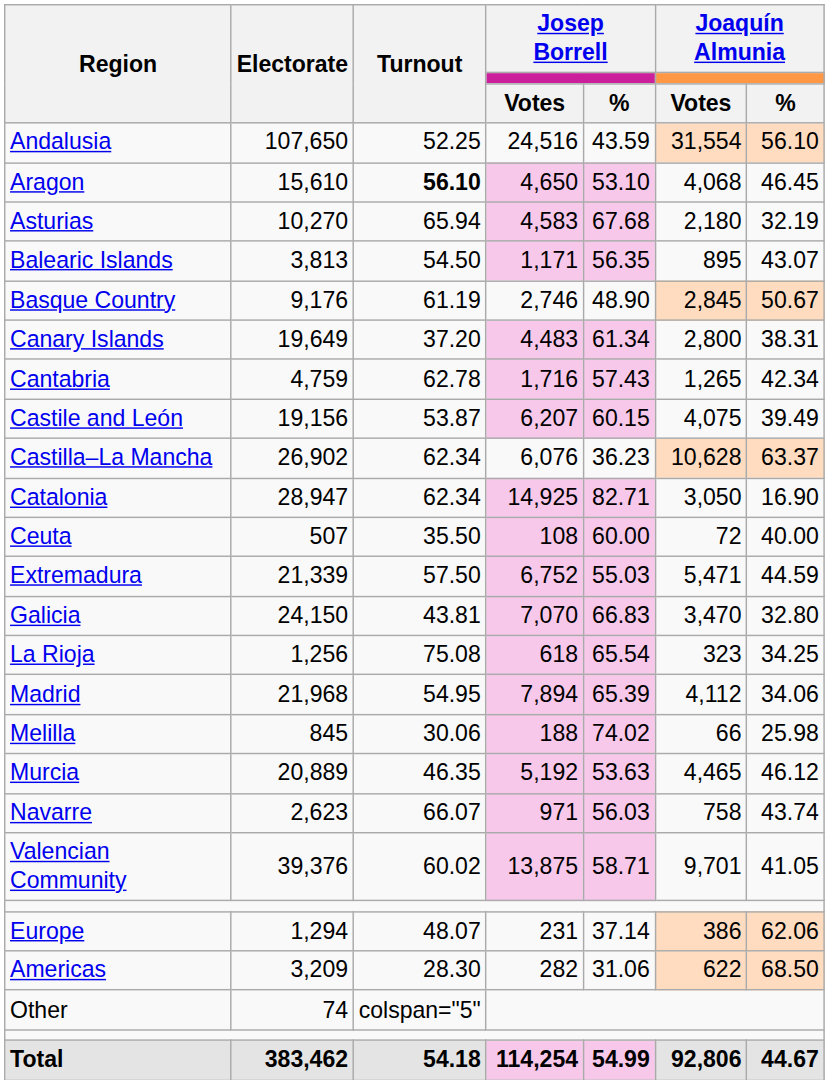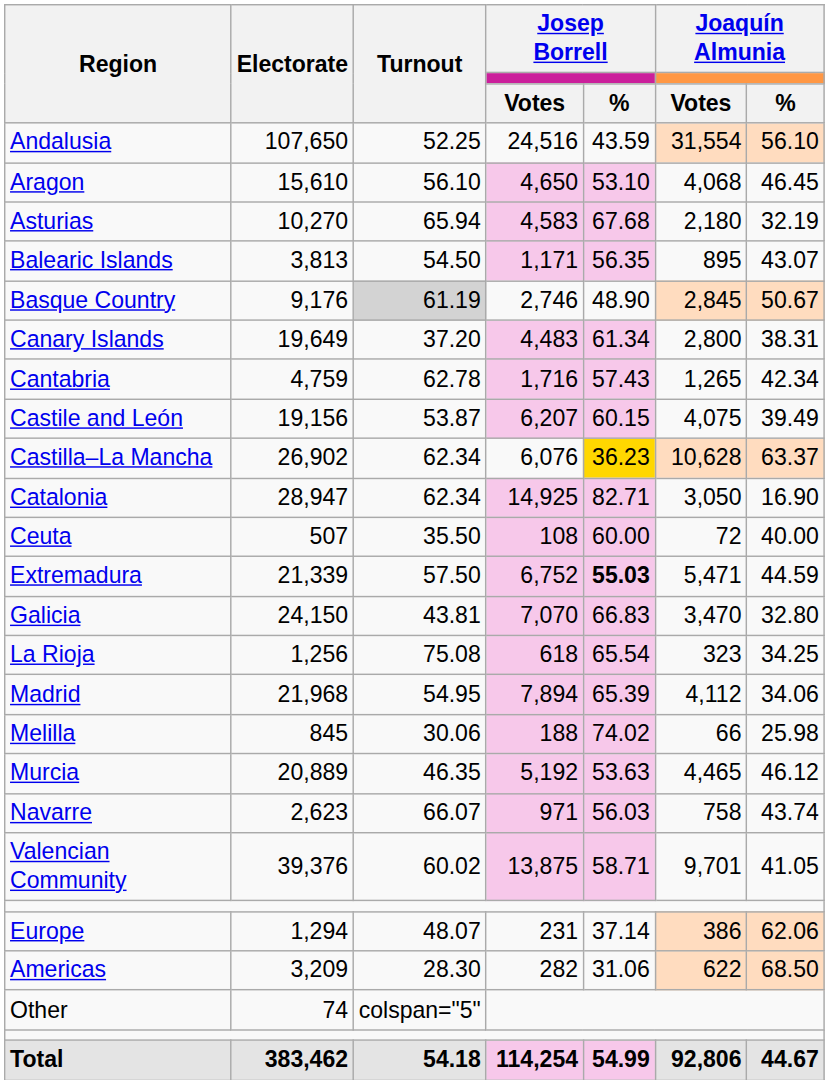(452, 181) bold -> (452, 181) normal
(452, 300) no background -> (452, 300) lightgrey background
(621, 457) no background -> (621, 457) gold background
(621, 576) normal -> (621, 576) bold
